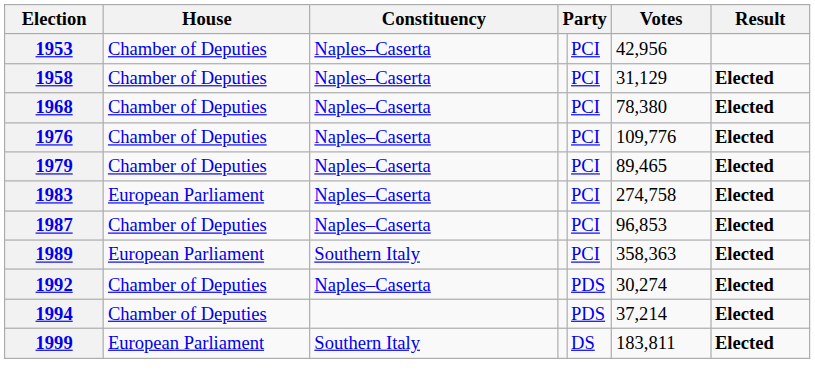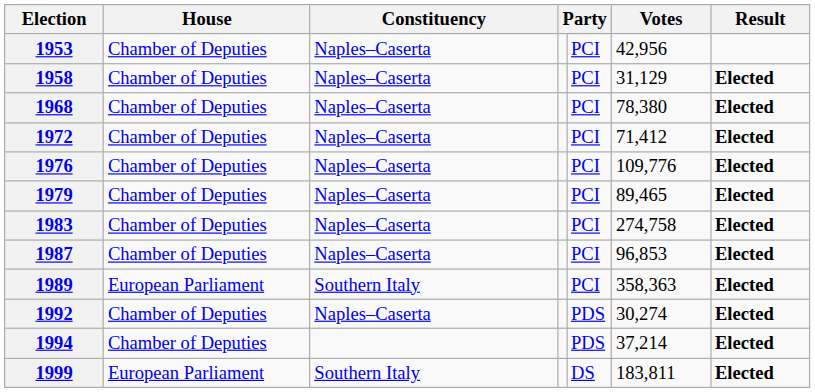+ row: (54, 136)
(186, 195) European Parliament -> (187, 225) Chamber of Deputies
